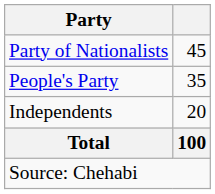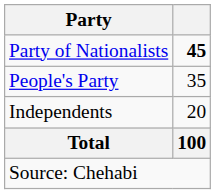(197, 50) normal -> (197, 50) bold
